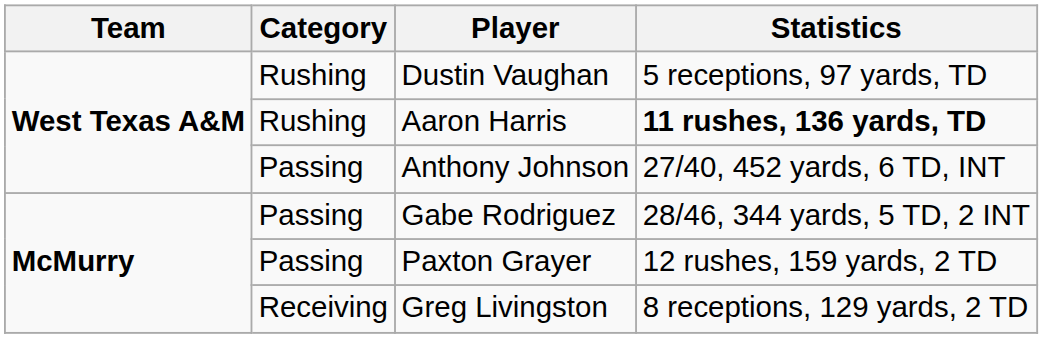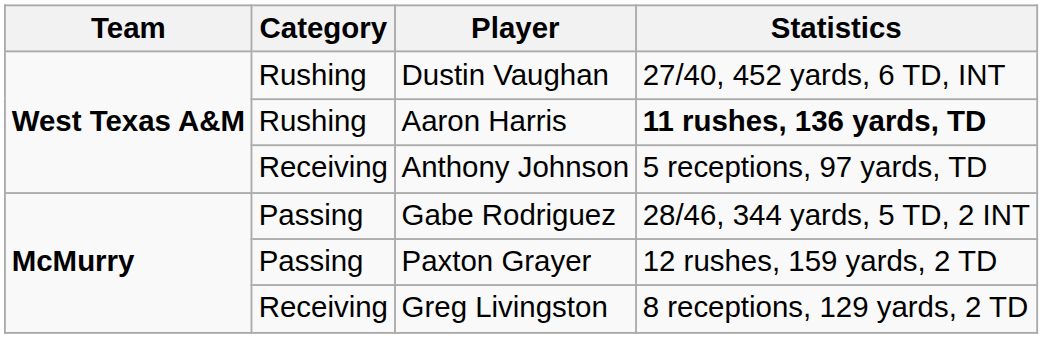(815, 74) 5 receptions, 97 yards, TD -> (824, 74) 27/40, 452 yards, 6 TD, INT
(311, 168) Passing -> (323, 168) Receiving
(824, 168) 27/40, 452 yards, 6 TD, INT -> (815, 168) 5 receptions, 97 yards, TD
